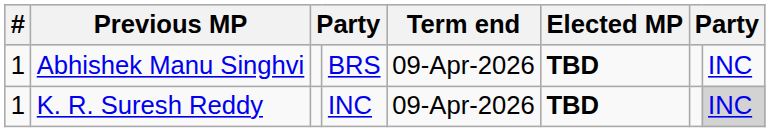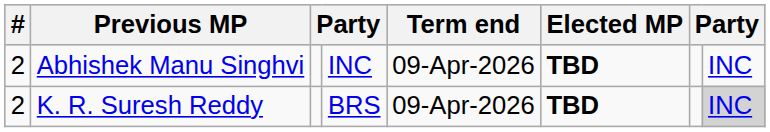(18, 65) 1 -> (18, 65) 2
(354, 65) BRS -> (350, 65) INC
(18, 106) 1 -> (18, 106) 2
(350, 106) INC -> (354, 106) BRS
